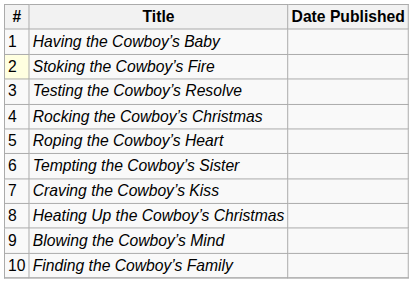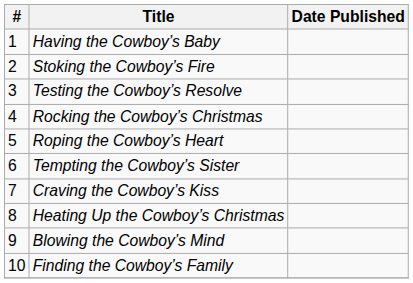(12, 66) lightyellow background -> (12, 66) no background
